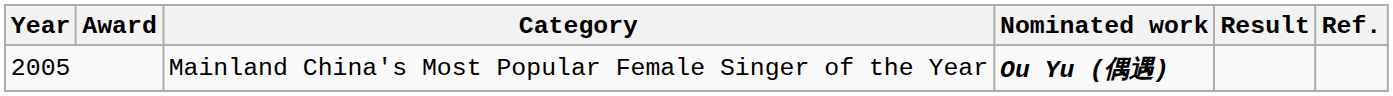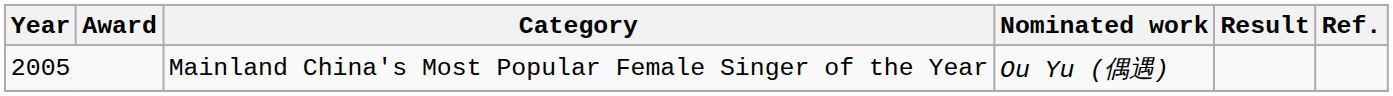(1084, 69) bold -> (1084, 69) normal
